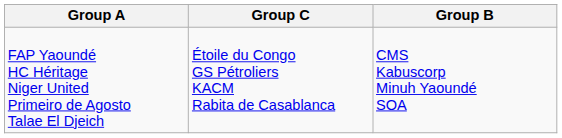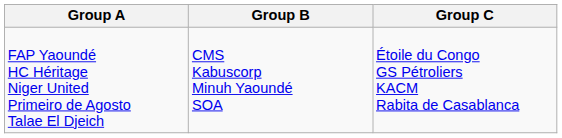columns swapped: (465, 16) <-> (281, 16)
